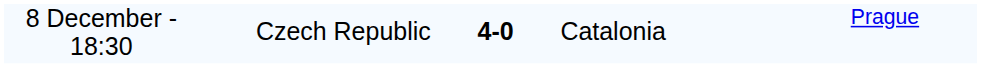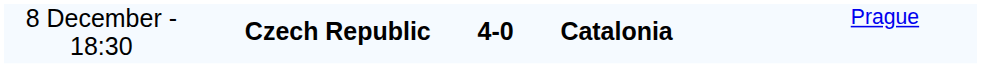(343, 31) normal -> (338, 31) bold
(613, 31) normal -> (617, 31) bold
